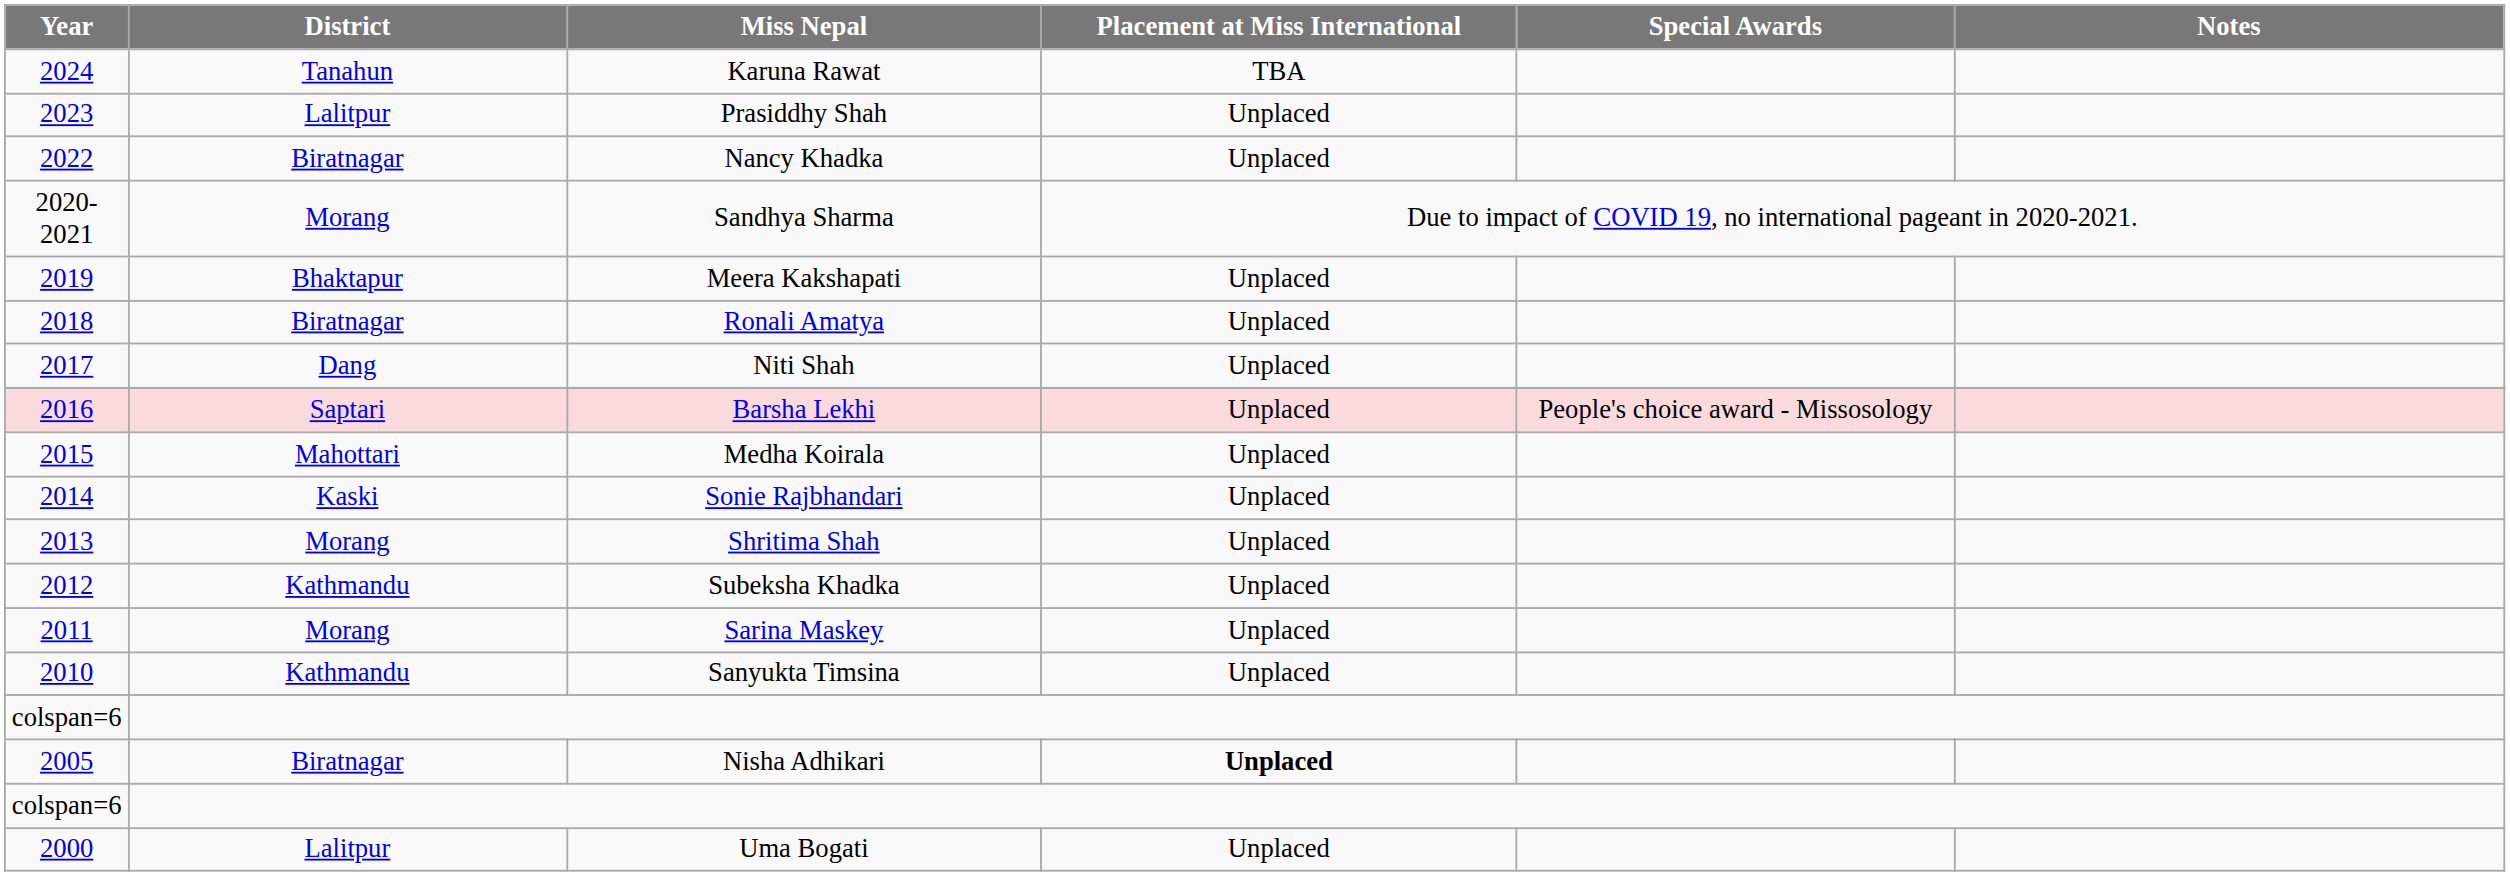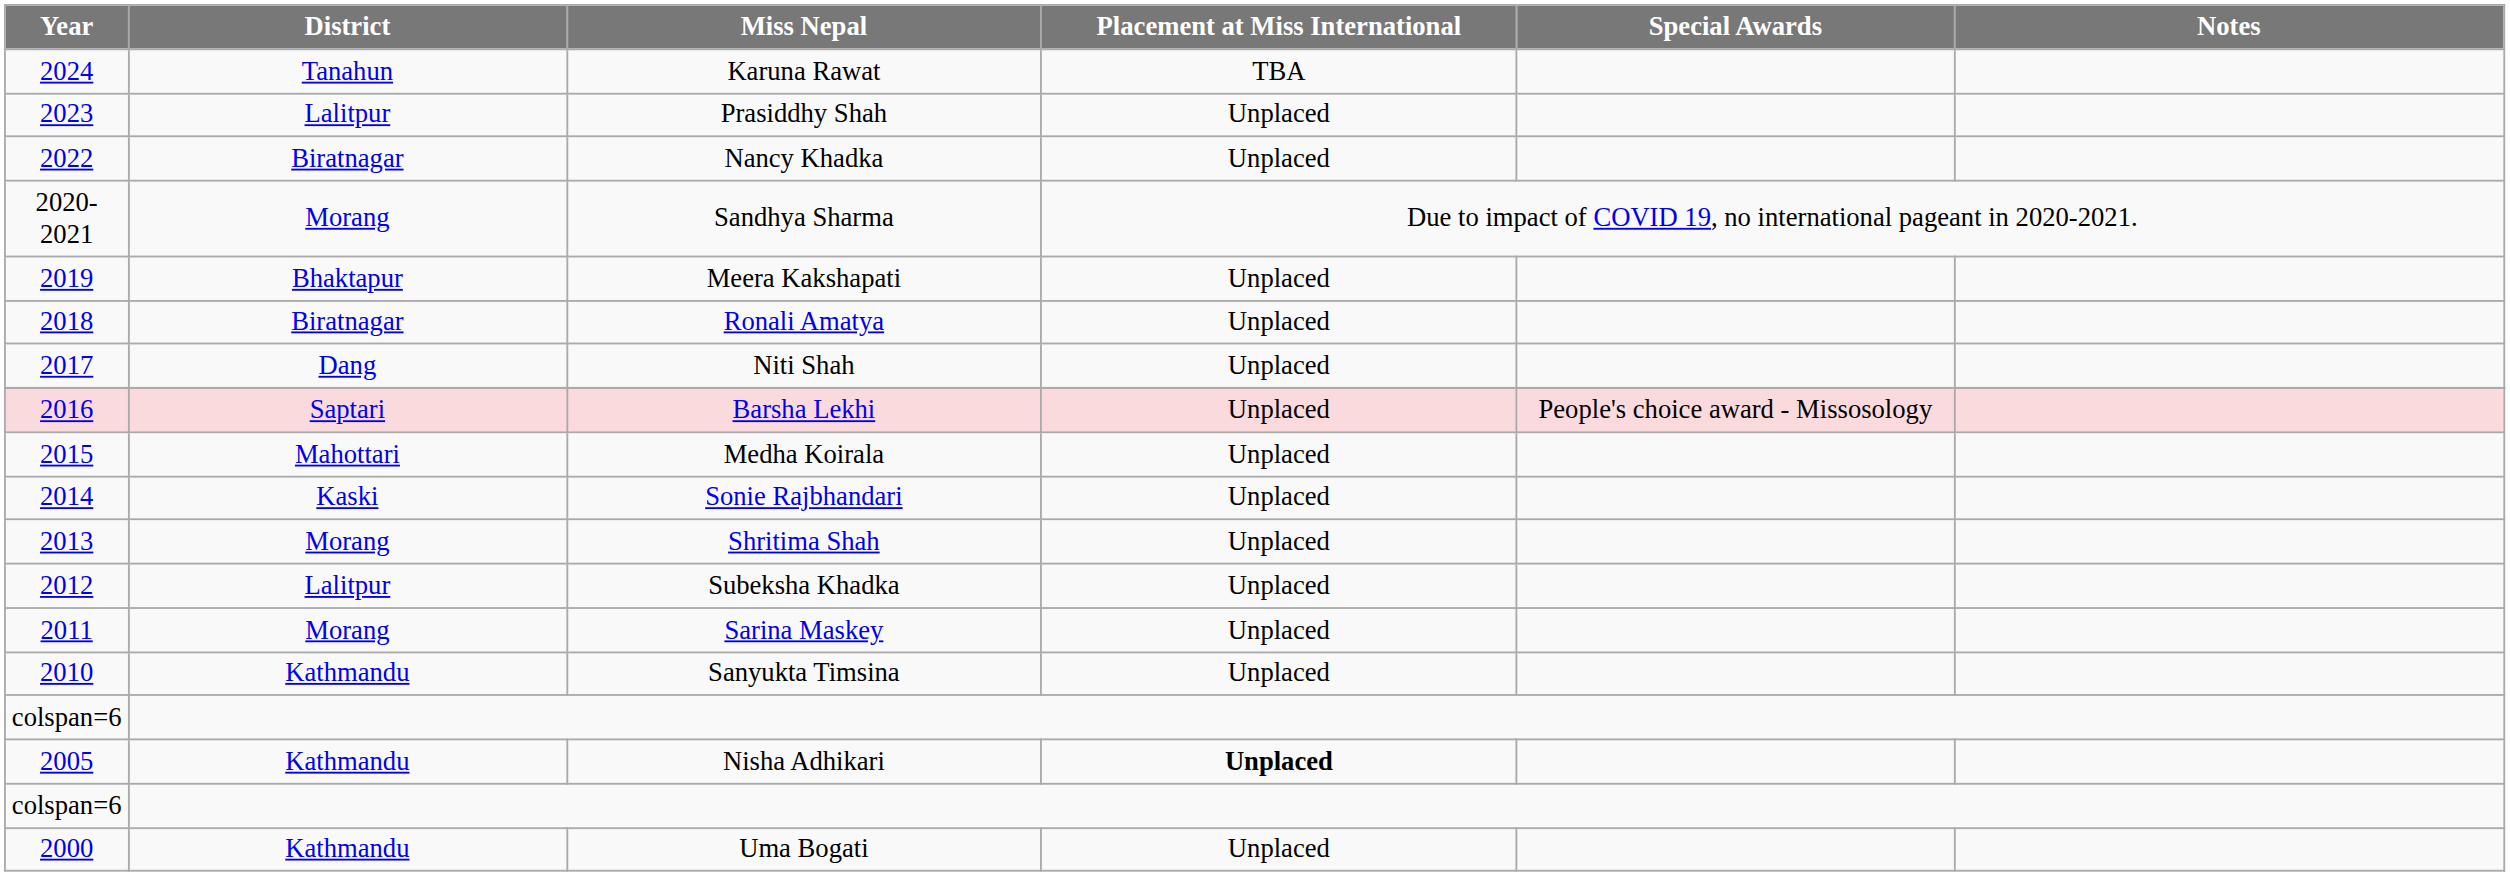(347, 585) Kathmandu -> (347, 585) Lalitpur
(347, 761) Biratnagar -> (347, 761) Kathmandu
(347, 849) Lalitpur -> (347, 849) Kathmandu
